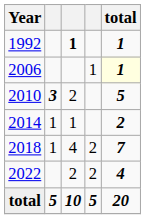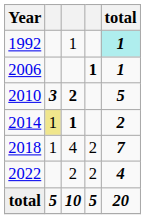(73, 43) bold -> (73, 43) normal
(121, 43) no background -> (121, 43) paleturquoise background
(93, 69) normal -> (93, 69) bold
(121, 69) lightyellow background -> (121, 69) no background
(73, 95) normal -> (73, 95) bold
(53, 122) no background -> (53, 122) khaki background
(73, 122) normal -> (73, 122) bold
